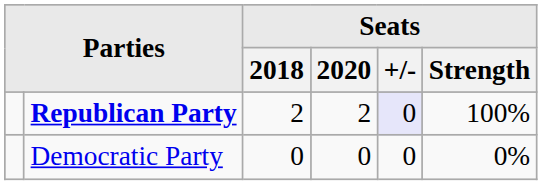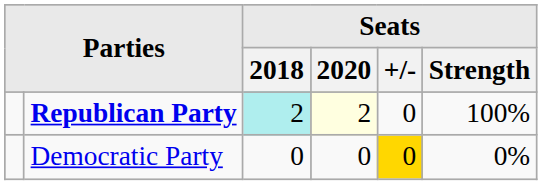(297, 112) no background -> (297, 112) paleturquoise background
(364, 112) no background -> (364, 112) lightyellow background
(409, 112) lavender background -> (409, 112) no background
(409, 156) no background -> (409, 156) gold background
